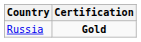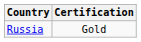(94, 29) bold -> (94, 29) normal
